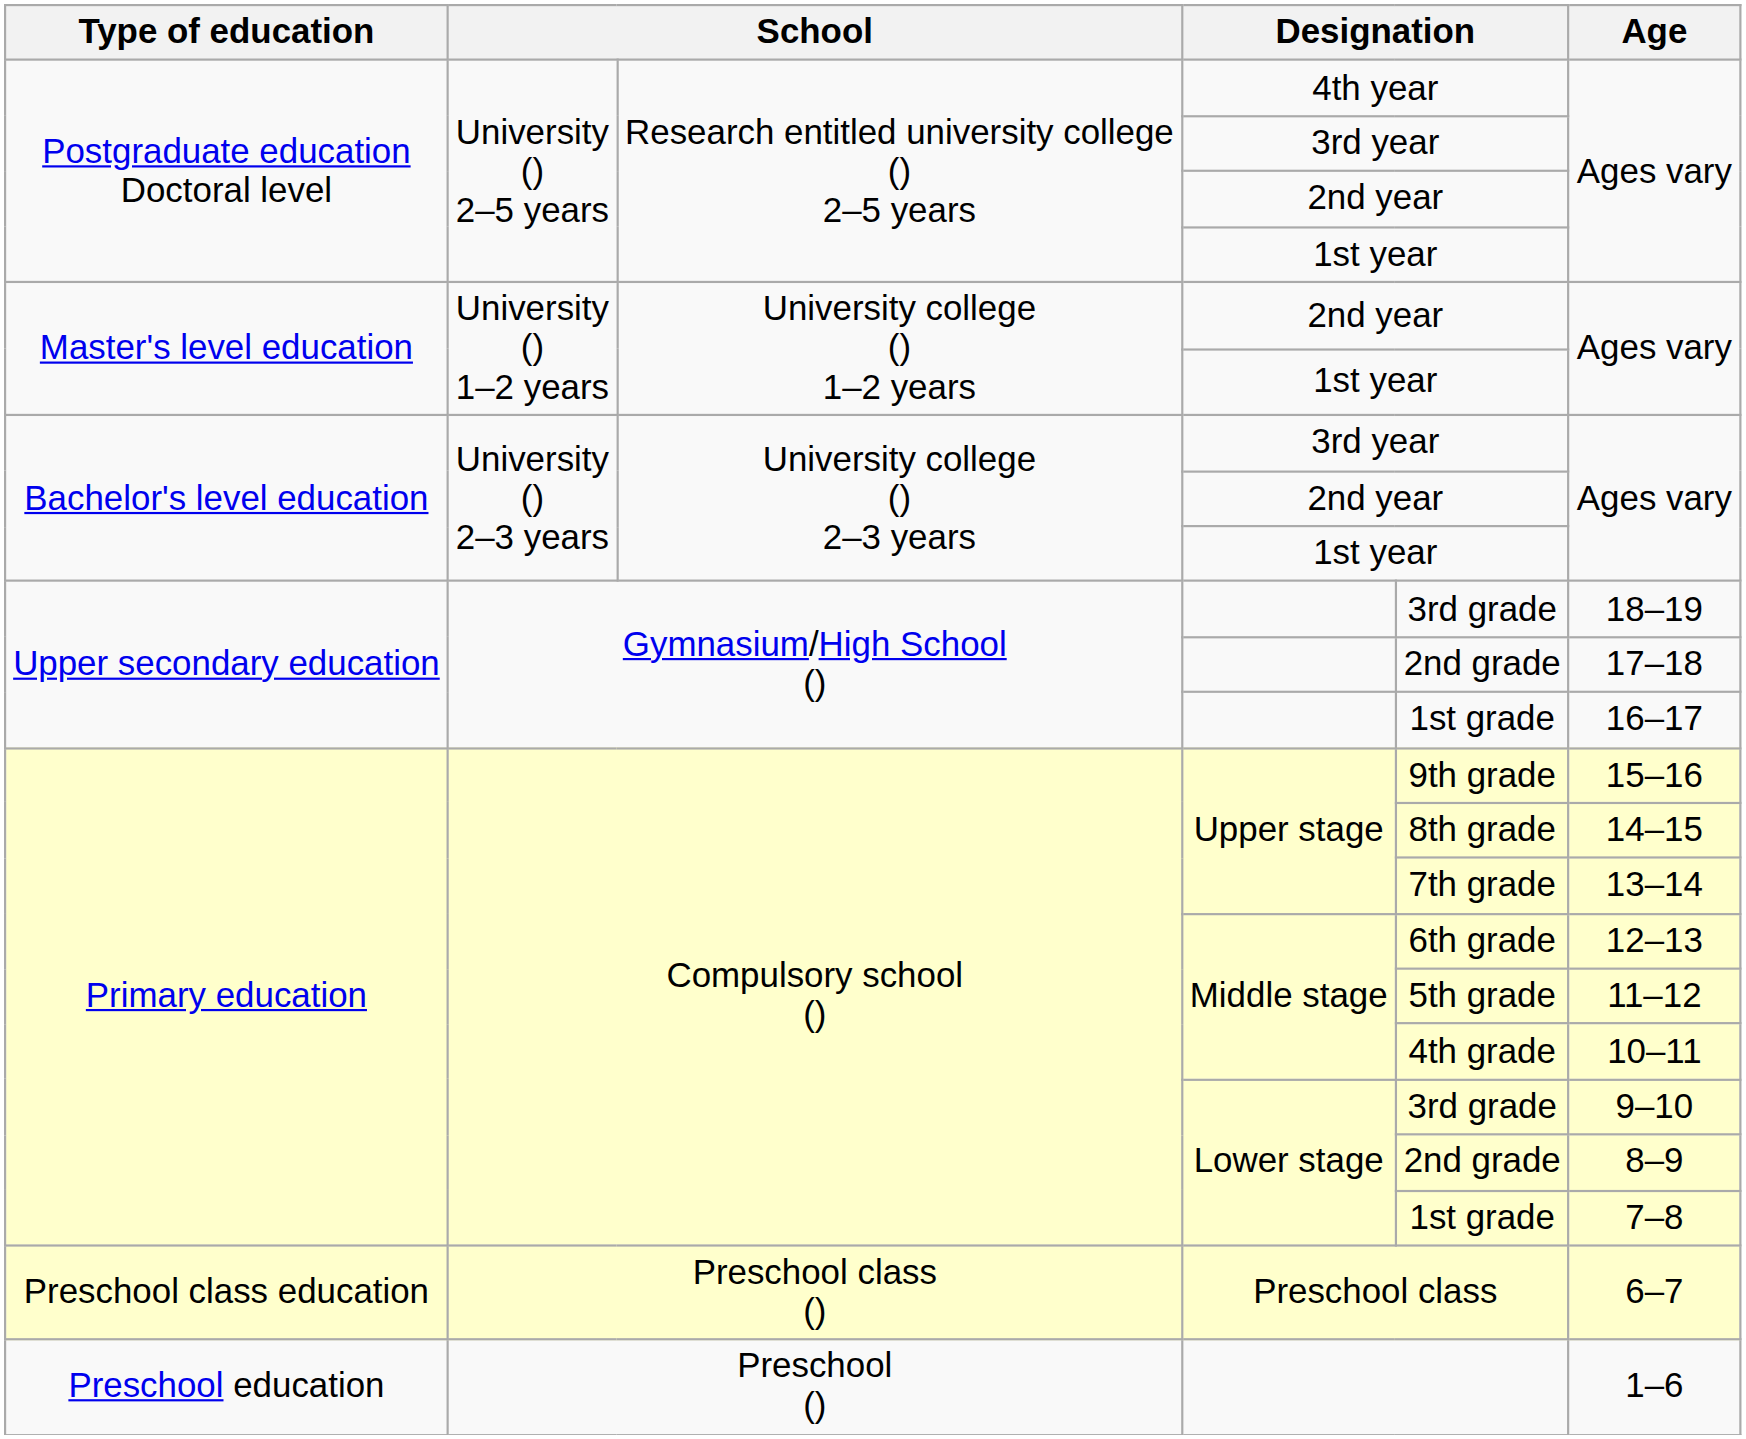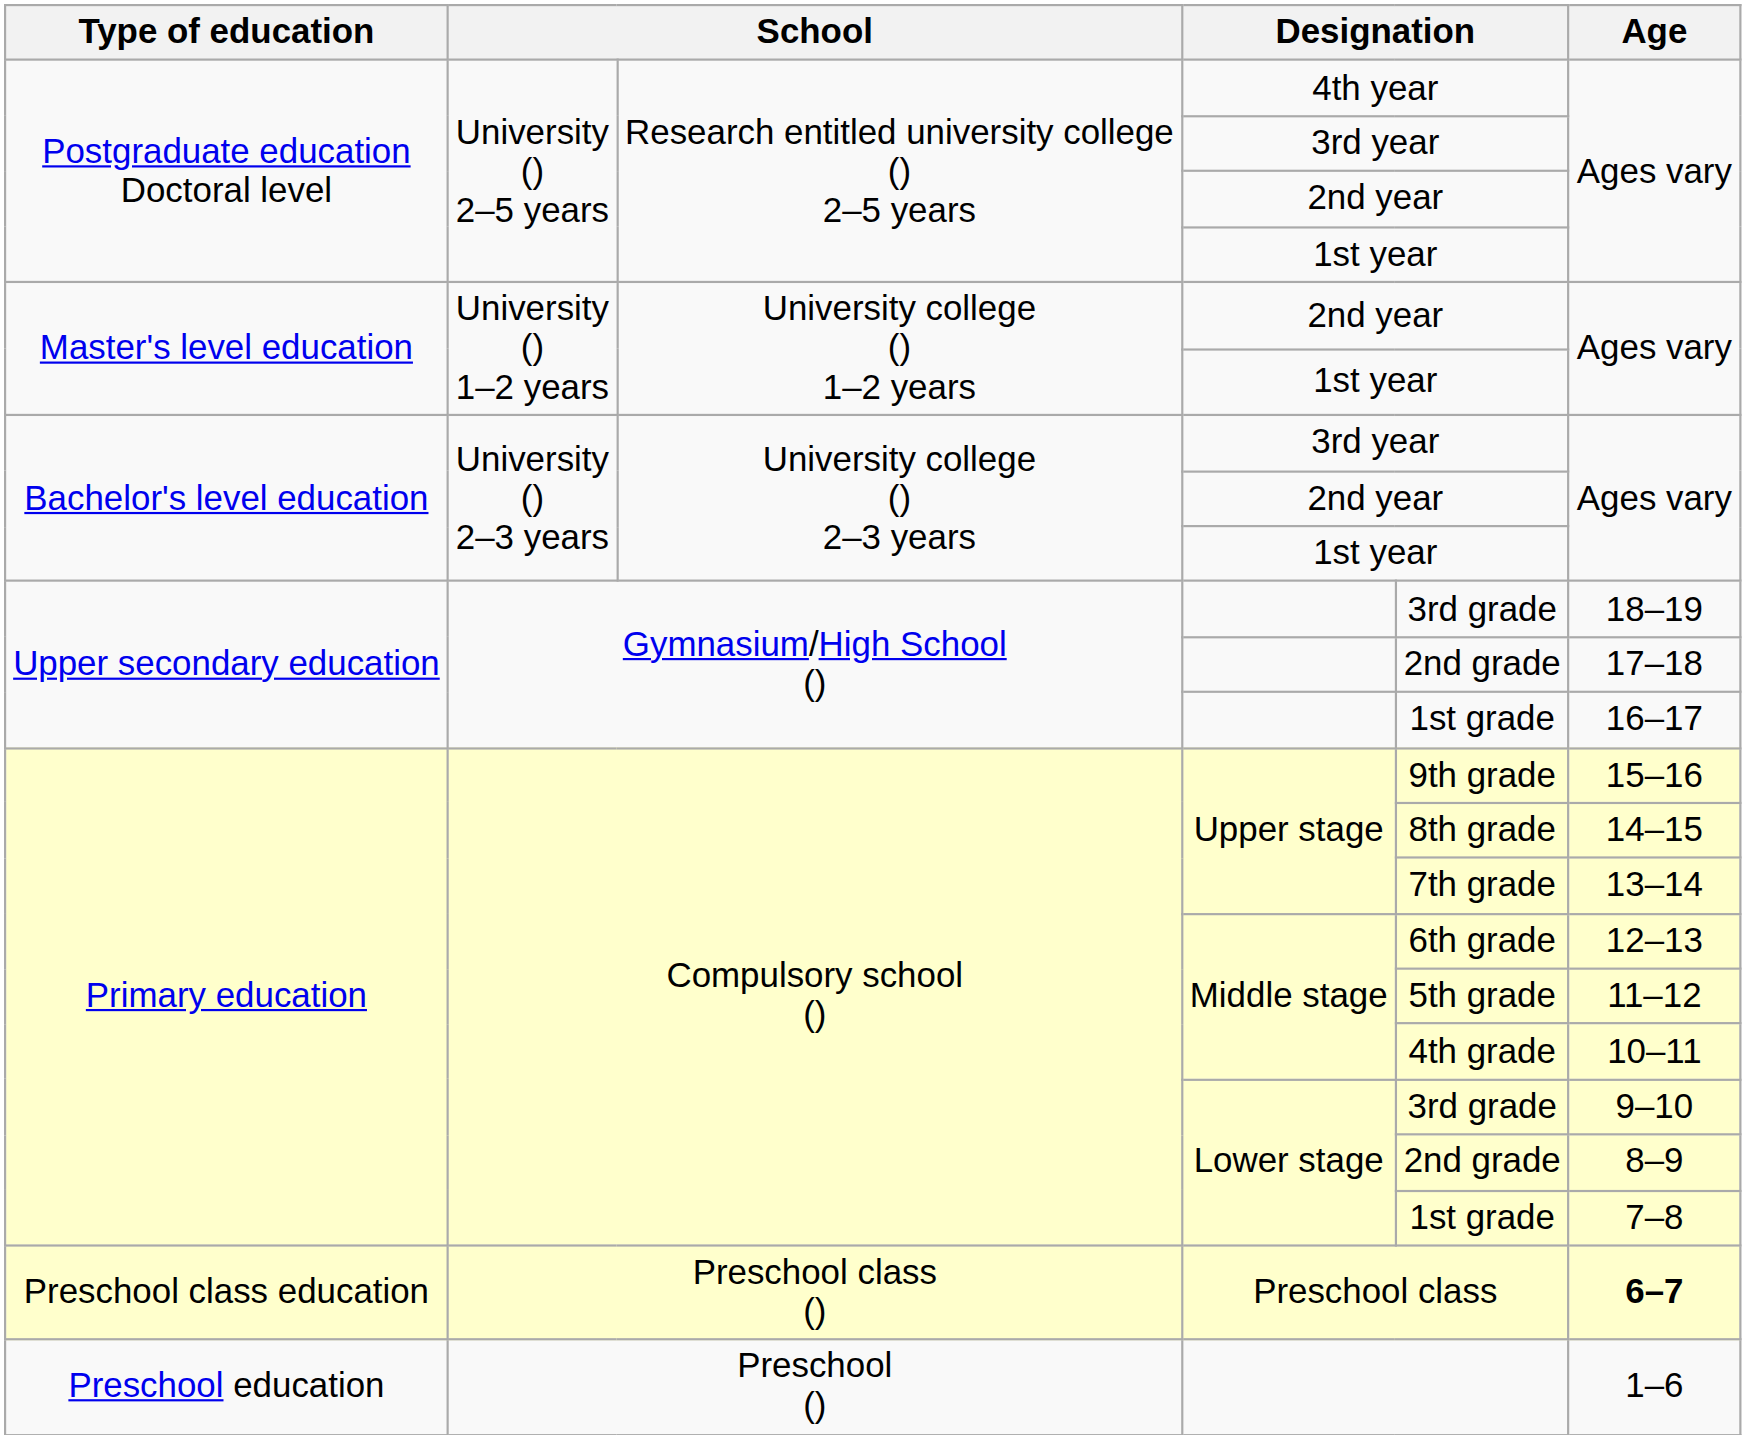(1654, 1291) normal -> (1654, 1291) bold
